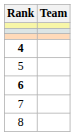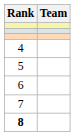(21, 48) bold -> (21, 48) normal
(21, 85) bold -> (21, 85) normal
(21, 122) normal -> (21, 122) bold
